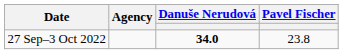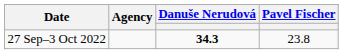(207, 38) 34.0 -> (207, 38) 34.3
